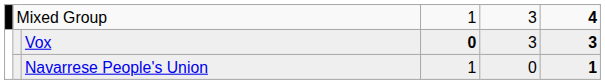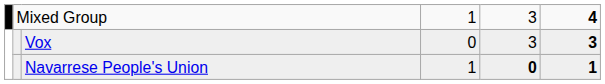(472, 42) bold -> (472, 42) normal
(532, 67) normal -> (532, 67) bold
